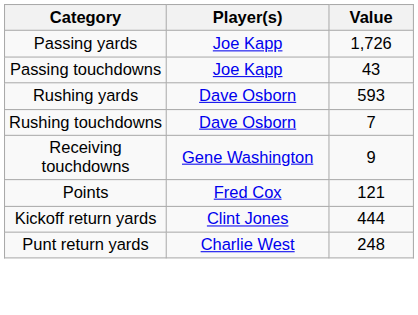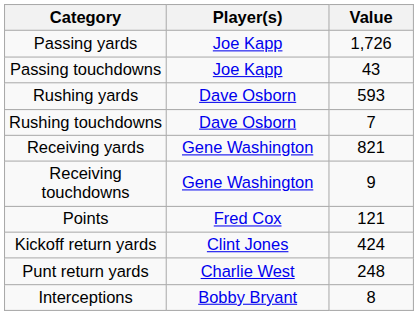+ row: (86, 148)
(371, 219) 444 -> (371, 245) 424
+ row: (86, 297)
